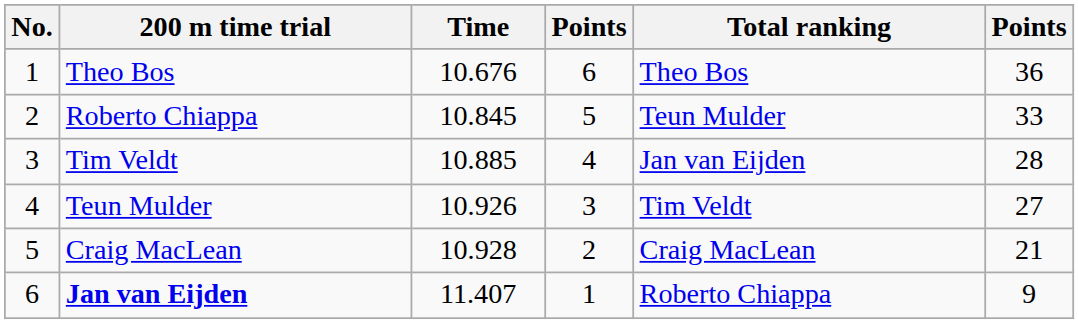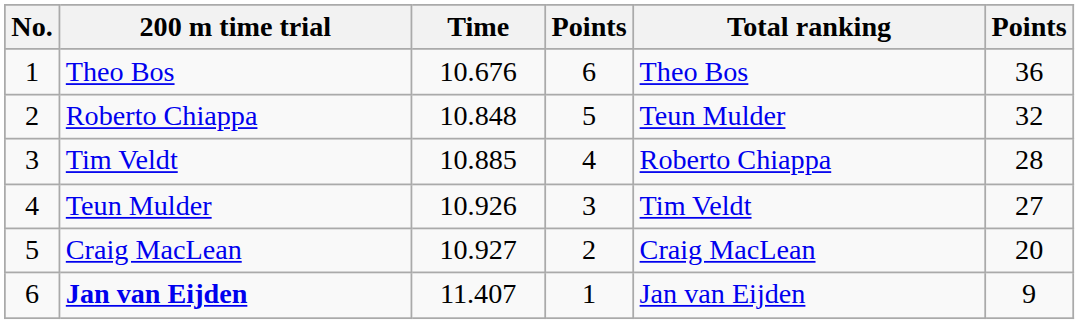(478, 116) 10.845 -> (478, 116) 10.848
(1029, 116) 33 -> (1029, 116) 32
(723, 160) Jan van Eijden -> (735, 160) Roberto Chiappa
(478, 250) 10.928 -> (478, 250) 10.927
(1029, 250) 21 -> (1029, 250) 20
(735, 294) Roberto Chiappa -> (723, 294) Jan van Eijden
